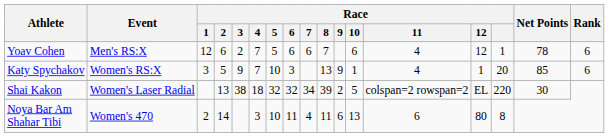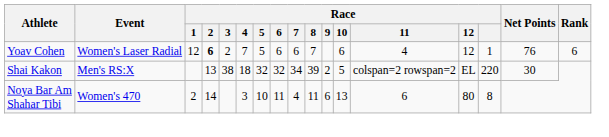(118, 51) Men's RS:X -> (130, 51) Women's Laser Radial
(223, 51) normal -> (211, 51) bold
(542, 51) 78 -> (530, 51) 76
- row: (46, 71)
(142, 90) Women's Laser Radial -> (106, 71) Men's RS:X
